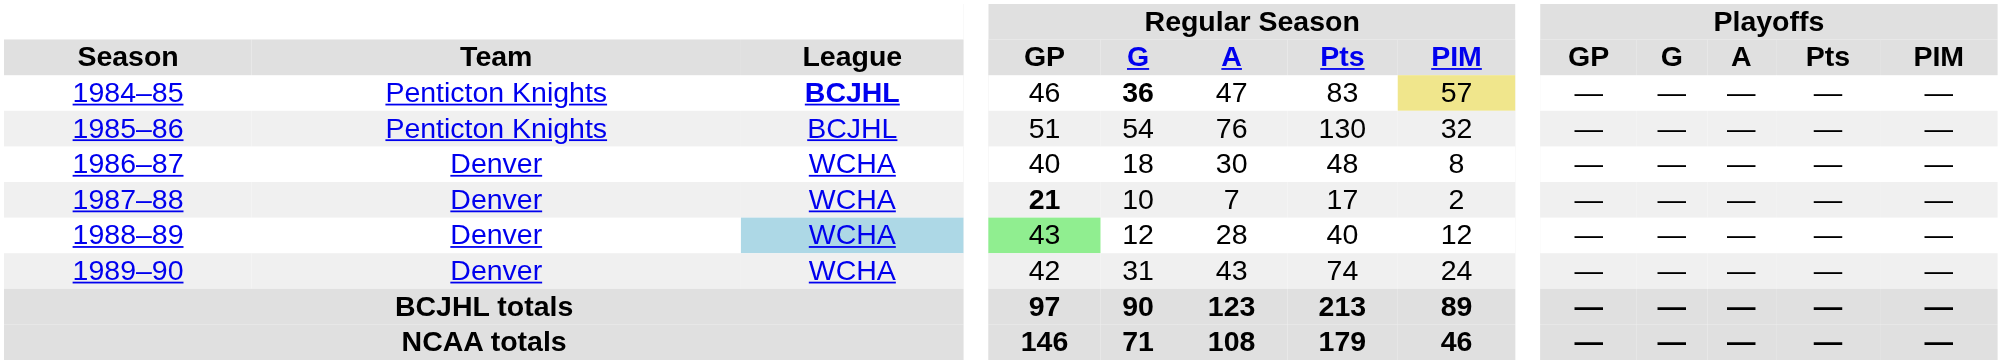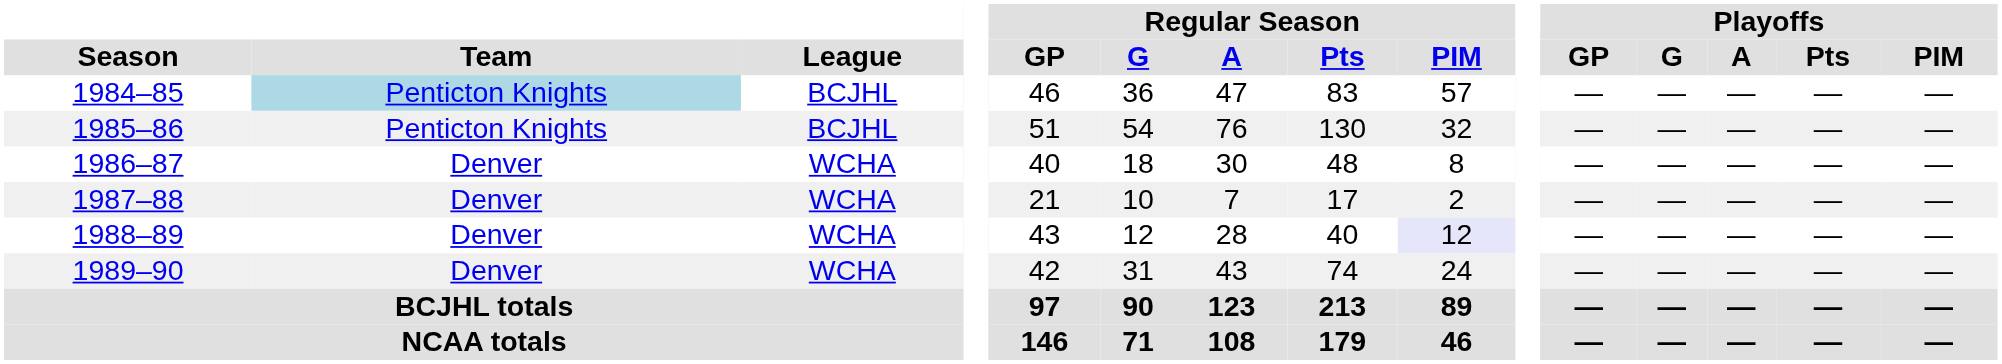(496, 92) no background -> (496, 92) lightblue background
(852, 92) bold -> (852, 92) normal
(1138, 92) bold -> (1138, 92) normal
(1457, 92) khaki background -> (1457, 92) no background
(1045, 199) bold -> (1045, 199) normal
(852, 235) lightblue background -> (852, 235) no background
(1045, 235) lightgreen background -> (1045, 235) no background
(1457, 235) no background -> (1457, 235) lavender background
